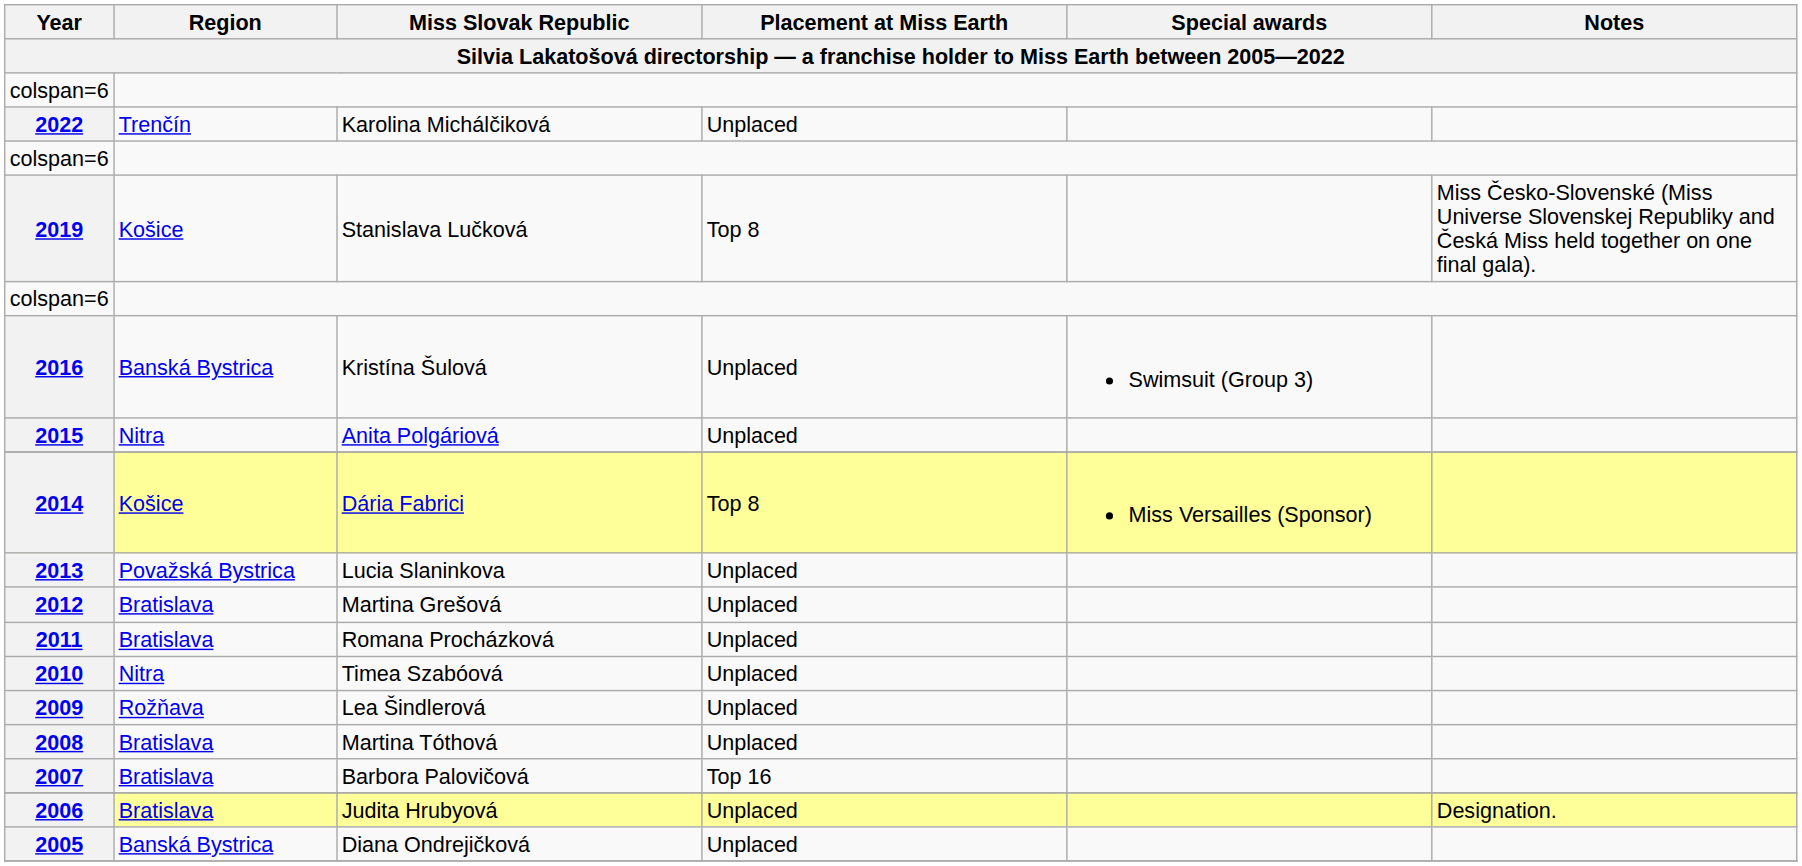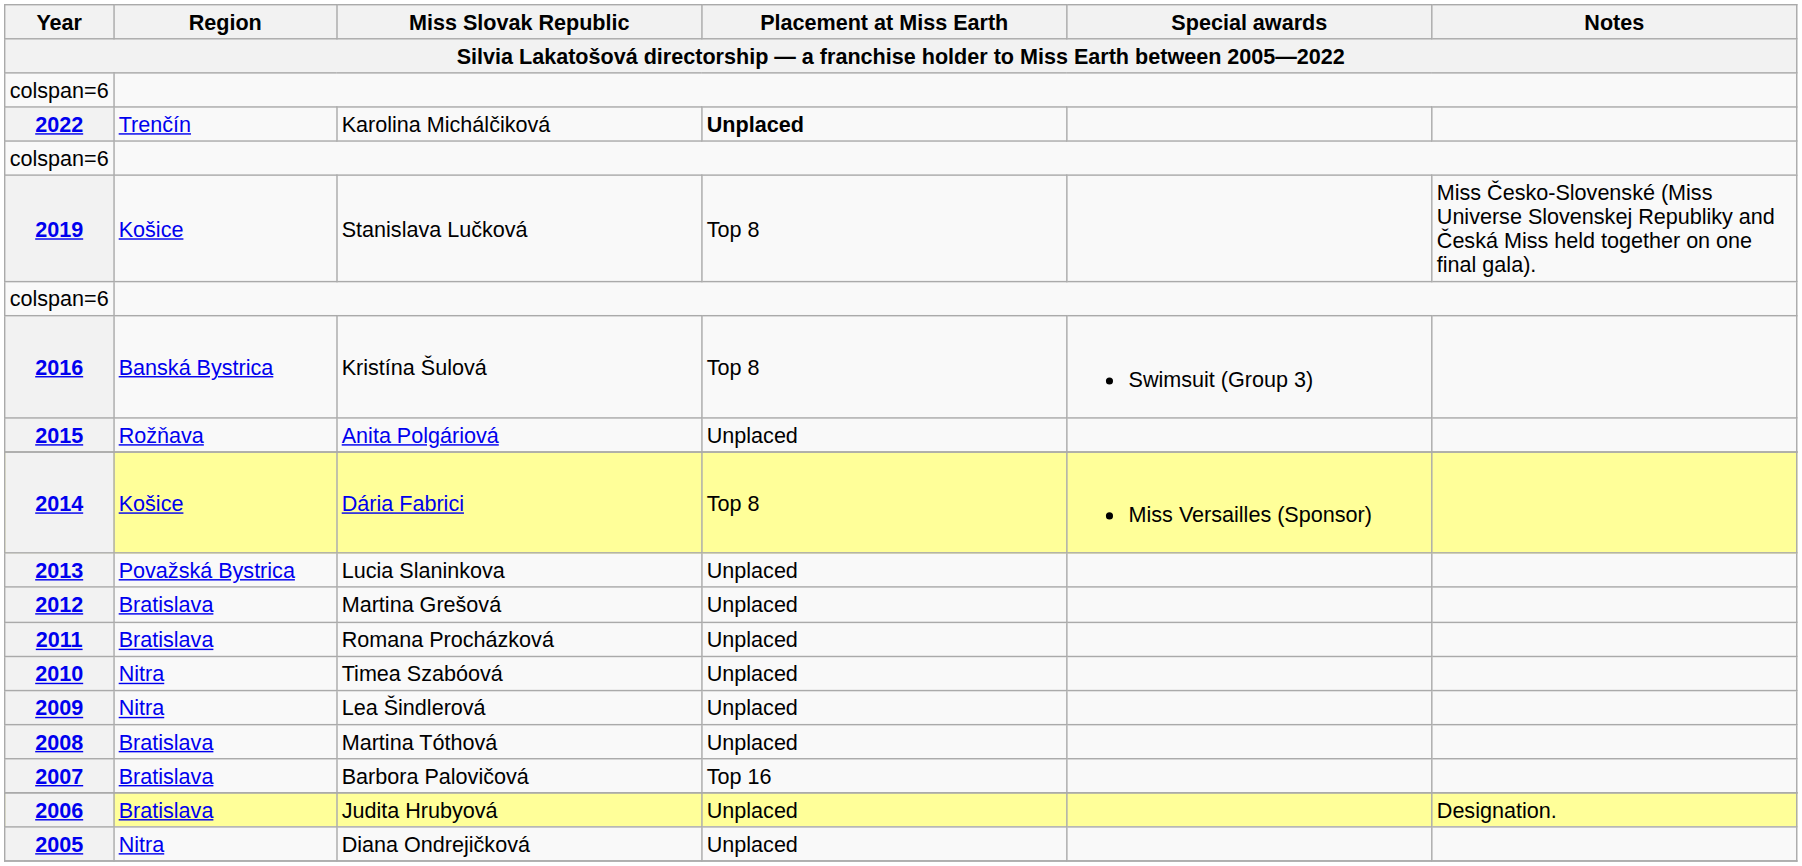(752, 124) normal -> (755, 124) bold
(752, 367) Unplaced -> (733, 367) Top 8
(141, 435) Nitra -> (161, 435) Rožňava
(161, 707) Rožňava -> (141, 707) Nitra
(196, 844) Banská Bystrica -> (141, 844) Nitra
